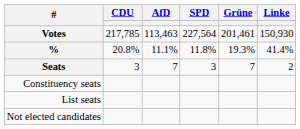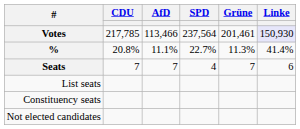(161, 34) 113,463 -> (161, 34) 113,466
(199, 34) 227,564 -> (199, 34) 237,564
(277, 34) no background -> (277, 34) lavender background
(203, 50) 11.8% -> (203, 50) 22.7%
(241, 50) 19.3% -> (242, 50) 11.3%
(137, 67) 3 -> (137, 67) 7
(214, 67) 3 -> (214, 67) 4
(291, 67) 2 -> (291, 67) 6
rows swapped: (62, 83) <-> (81, 100)
